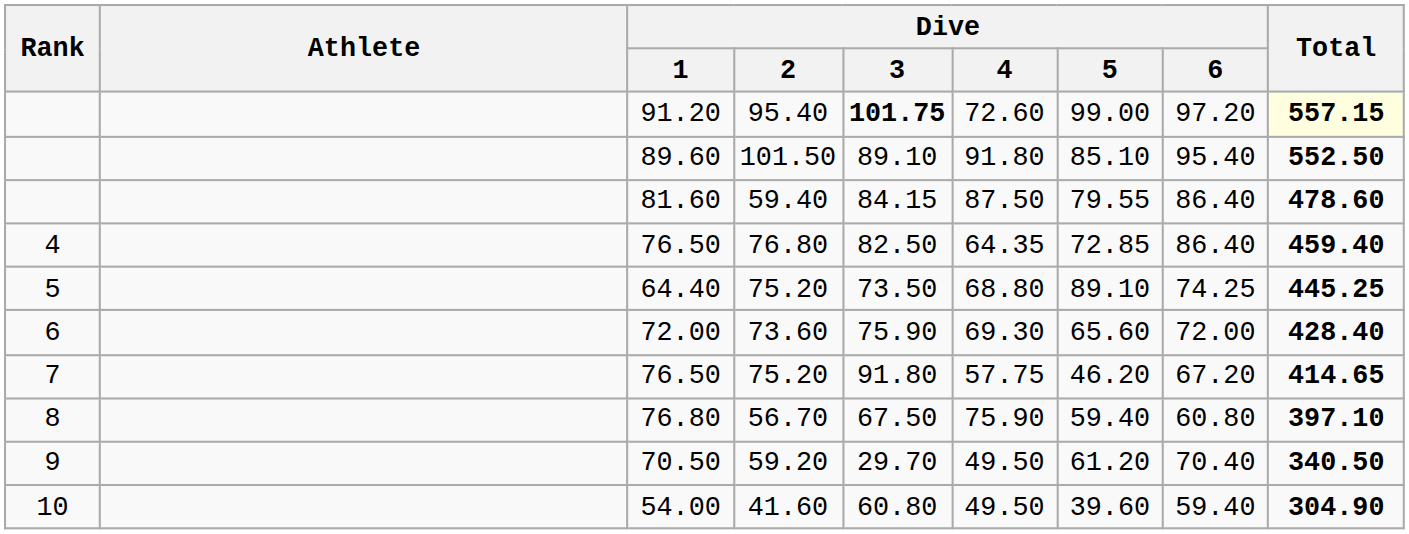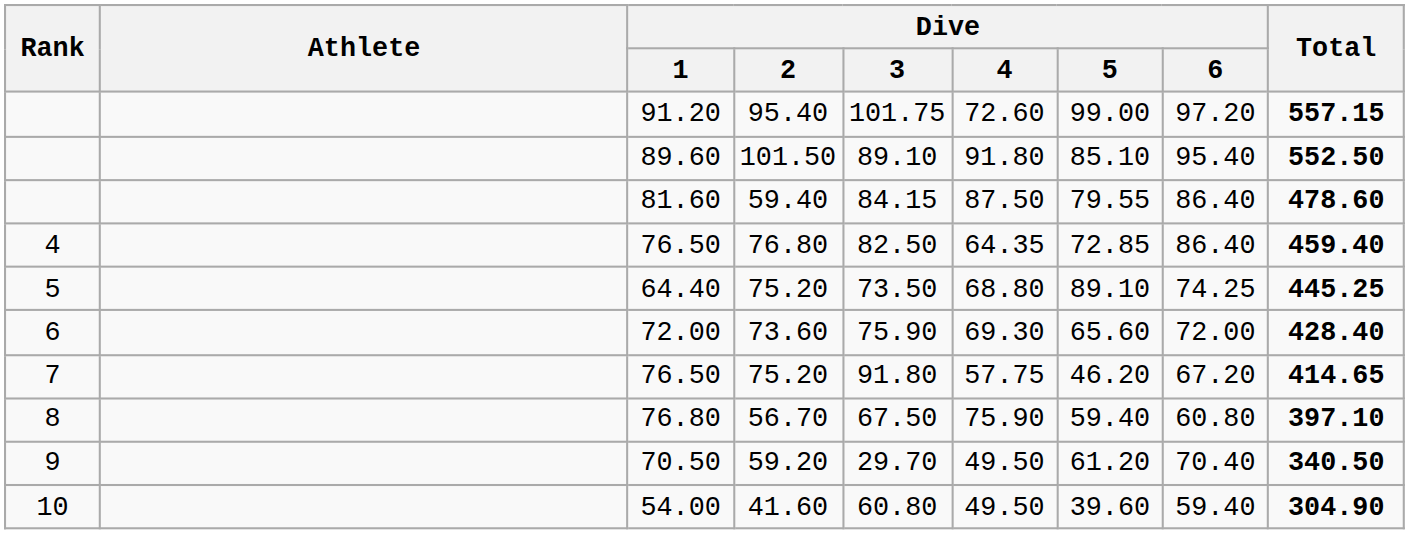(897, 114) bold -> (897, 114) normal
(1336, 114) lightyellow background -> (1336, 114) no background
